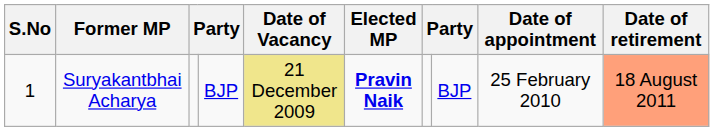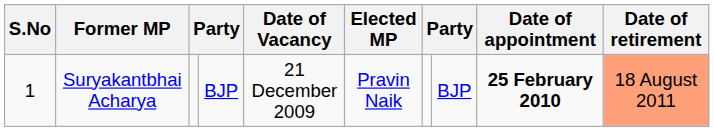(294, 90) khaki background -> (294, 90) no background
(383, 90) bold -> (383, 90) normal
(540, 90) normal -> (540, 90) bold
